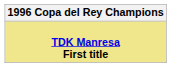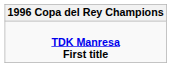(86, 48) khaki background -> (86, 48) no background
